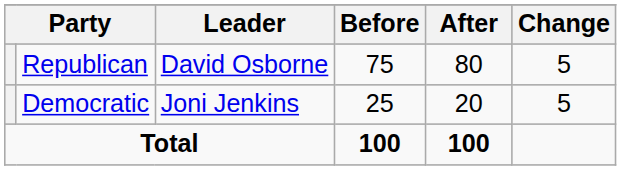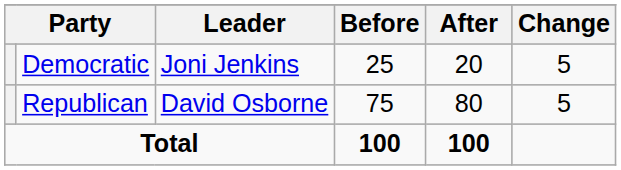rows swapped: (85, 64) <-> (86, 104)
